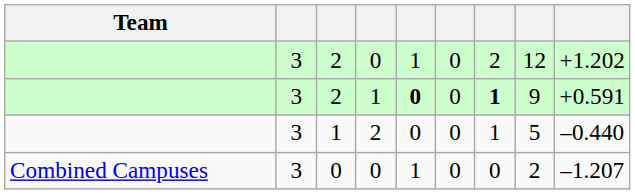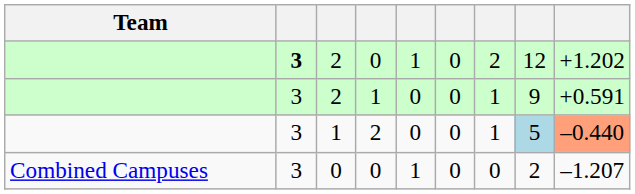(296, 59) normal -> (296, 59) bold
(415, 96) bold -> (415, 96) normal
(495, 96) bold -> (495, 96) normal
(534, 133) no background -> (534, 133) lightblue background
(592, 133) no background -> (592, 133) lightsalmon background
